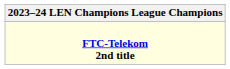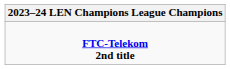(115, 49) lightyellow background -> (115, 49) no background
